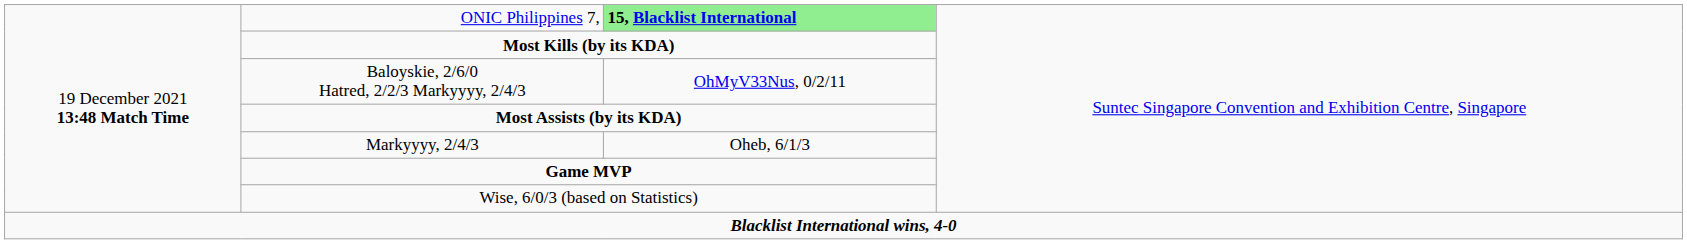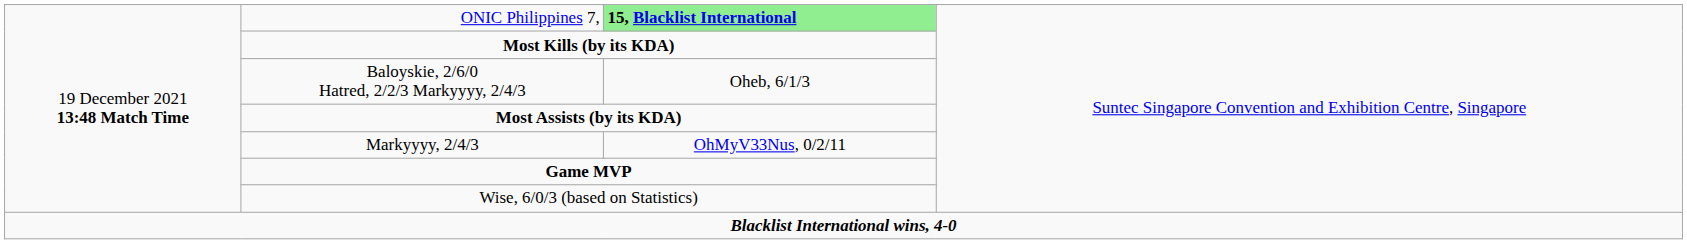(770, 81) OhMyV33Nus, 0/2/11 -> (770, 81) Oheb, 6/1/3
(770, 144) Oheb, 6/1/3 -> (770, 144) OhMyV33Nus, 0/2/11
